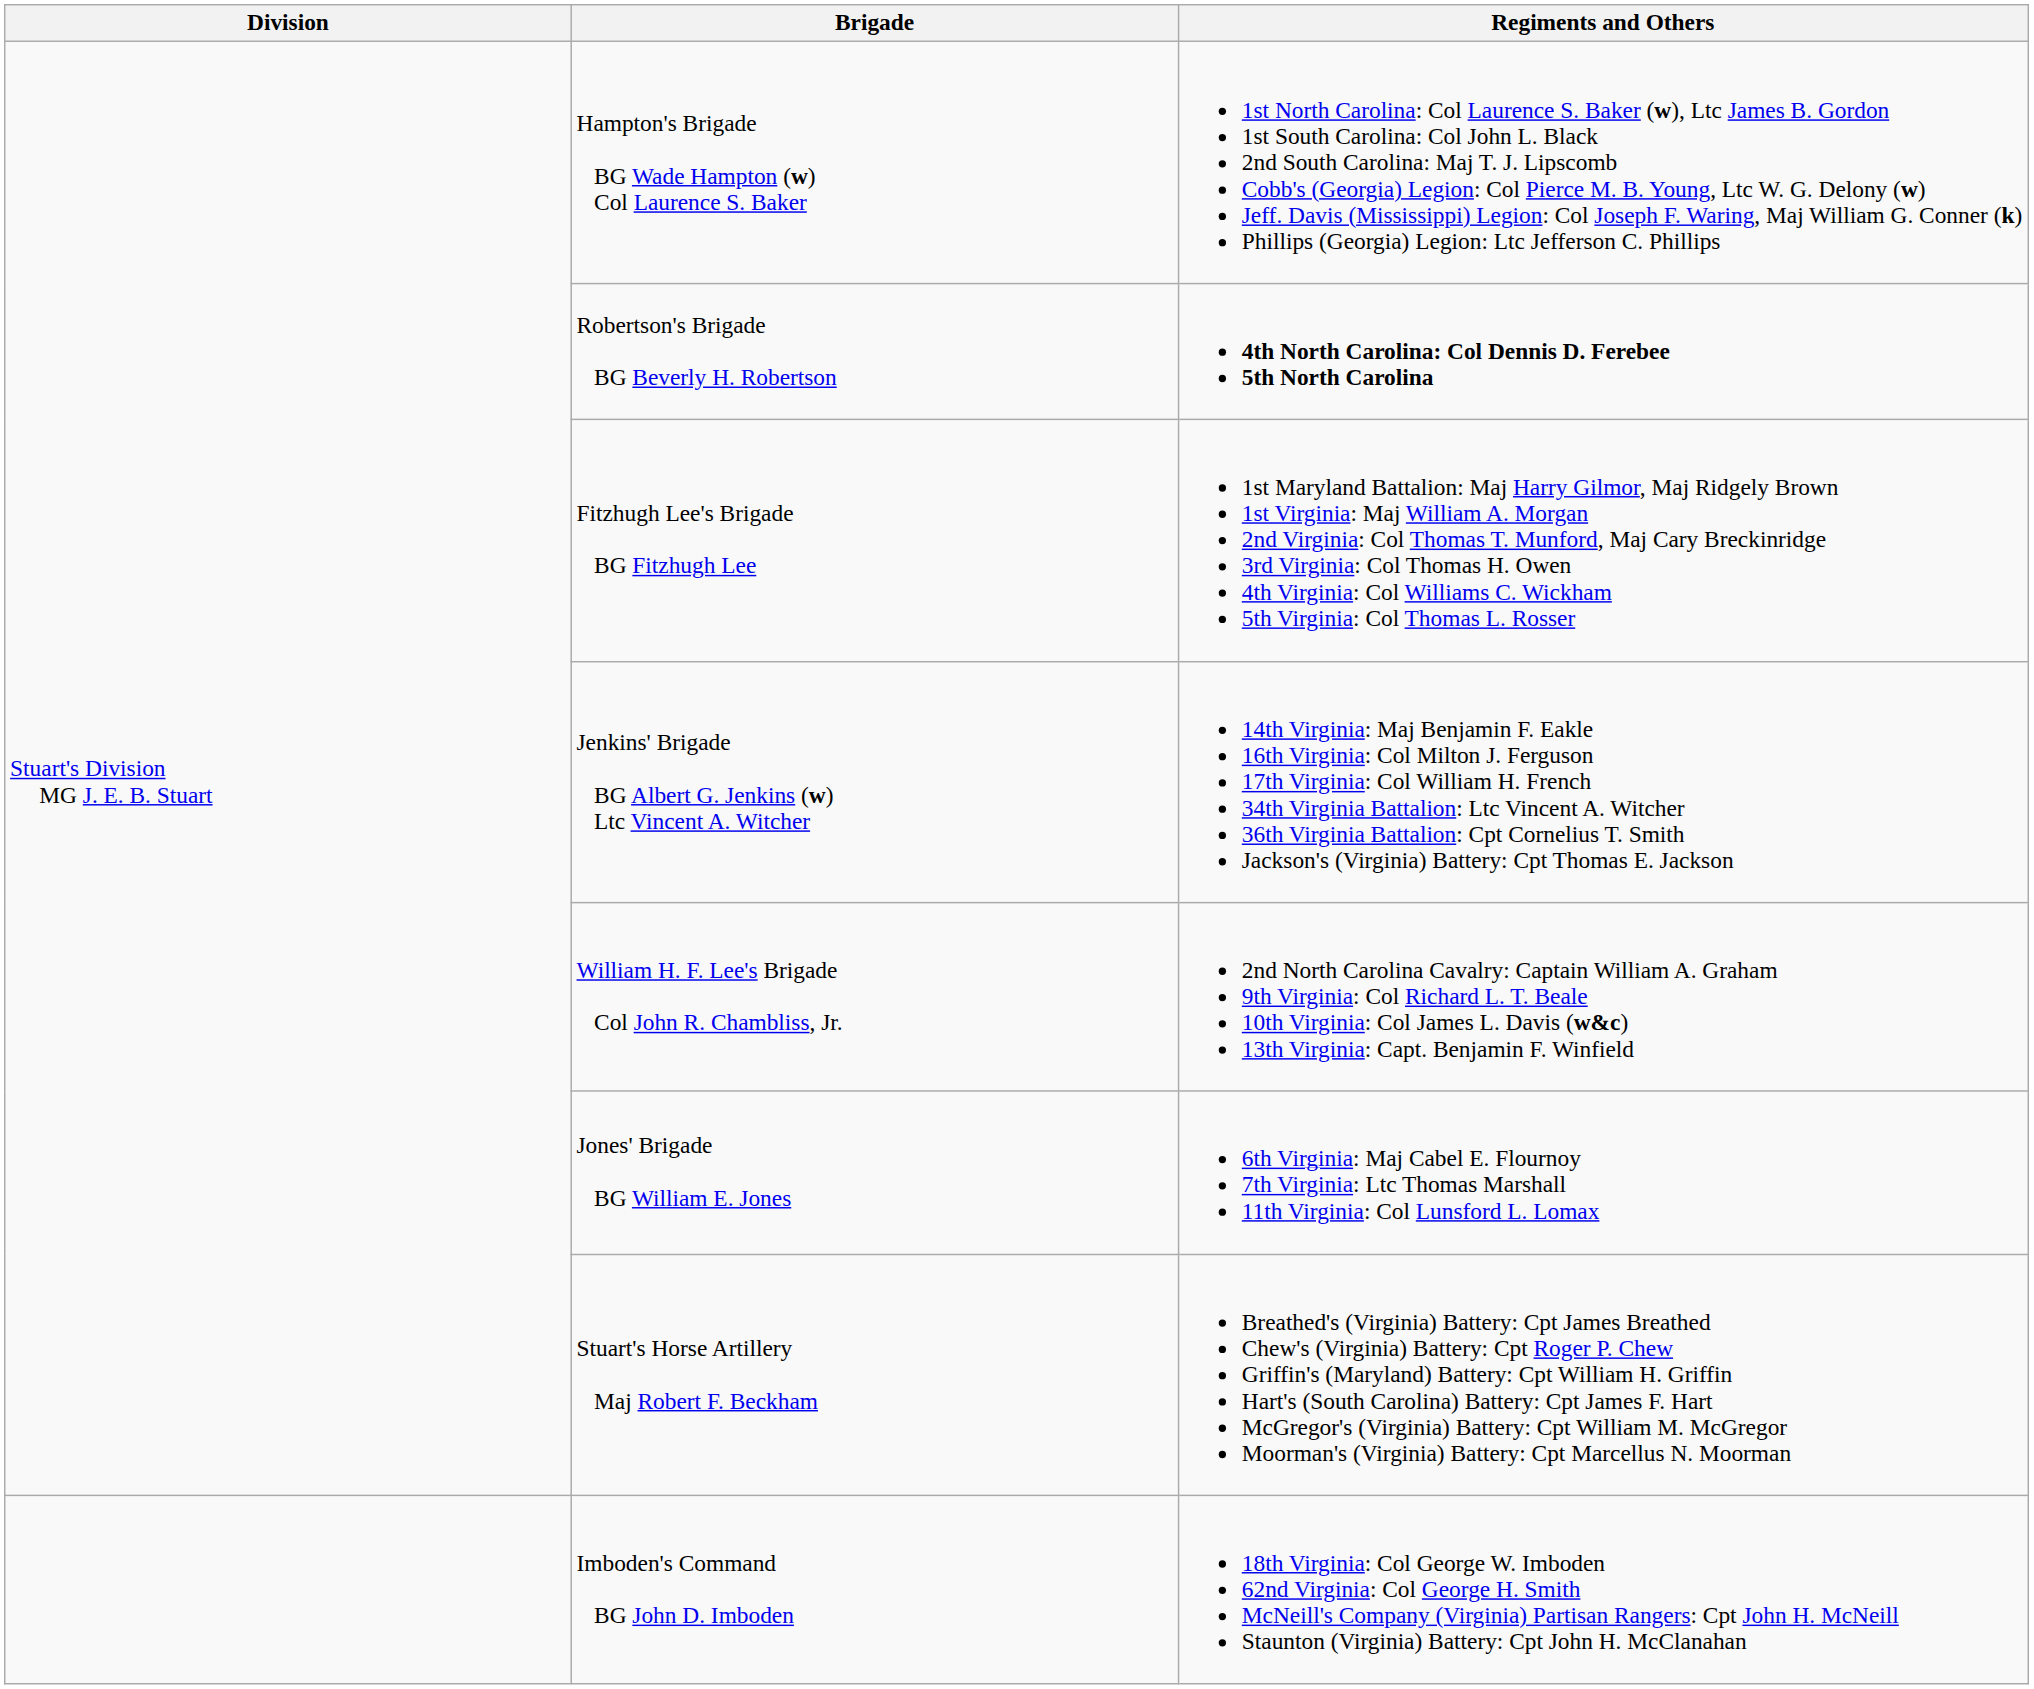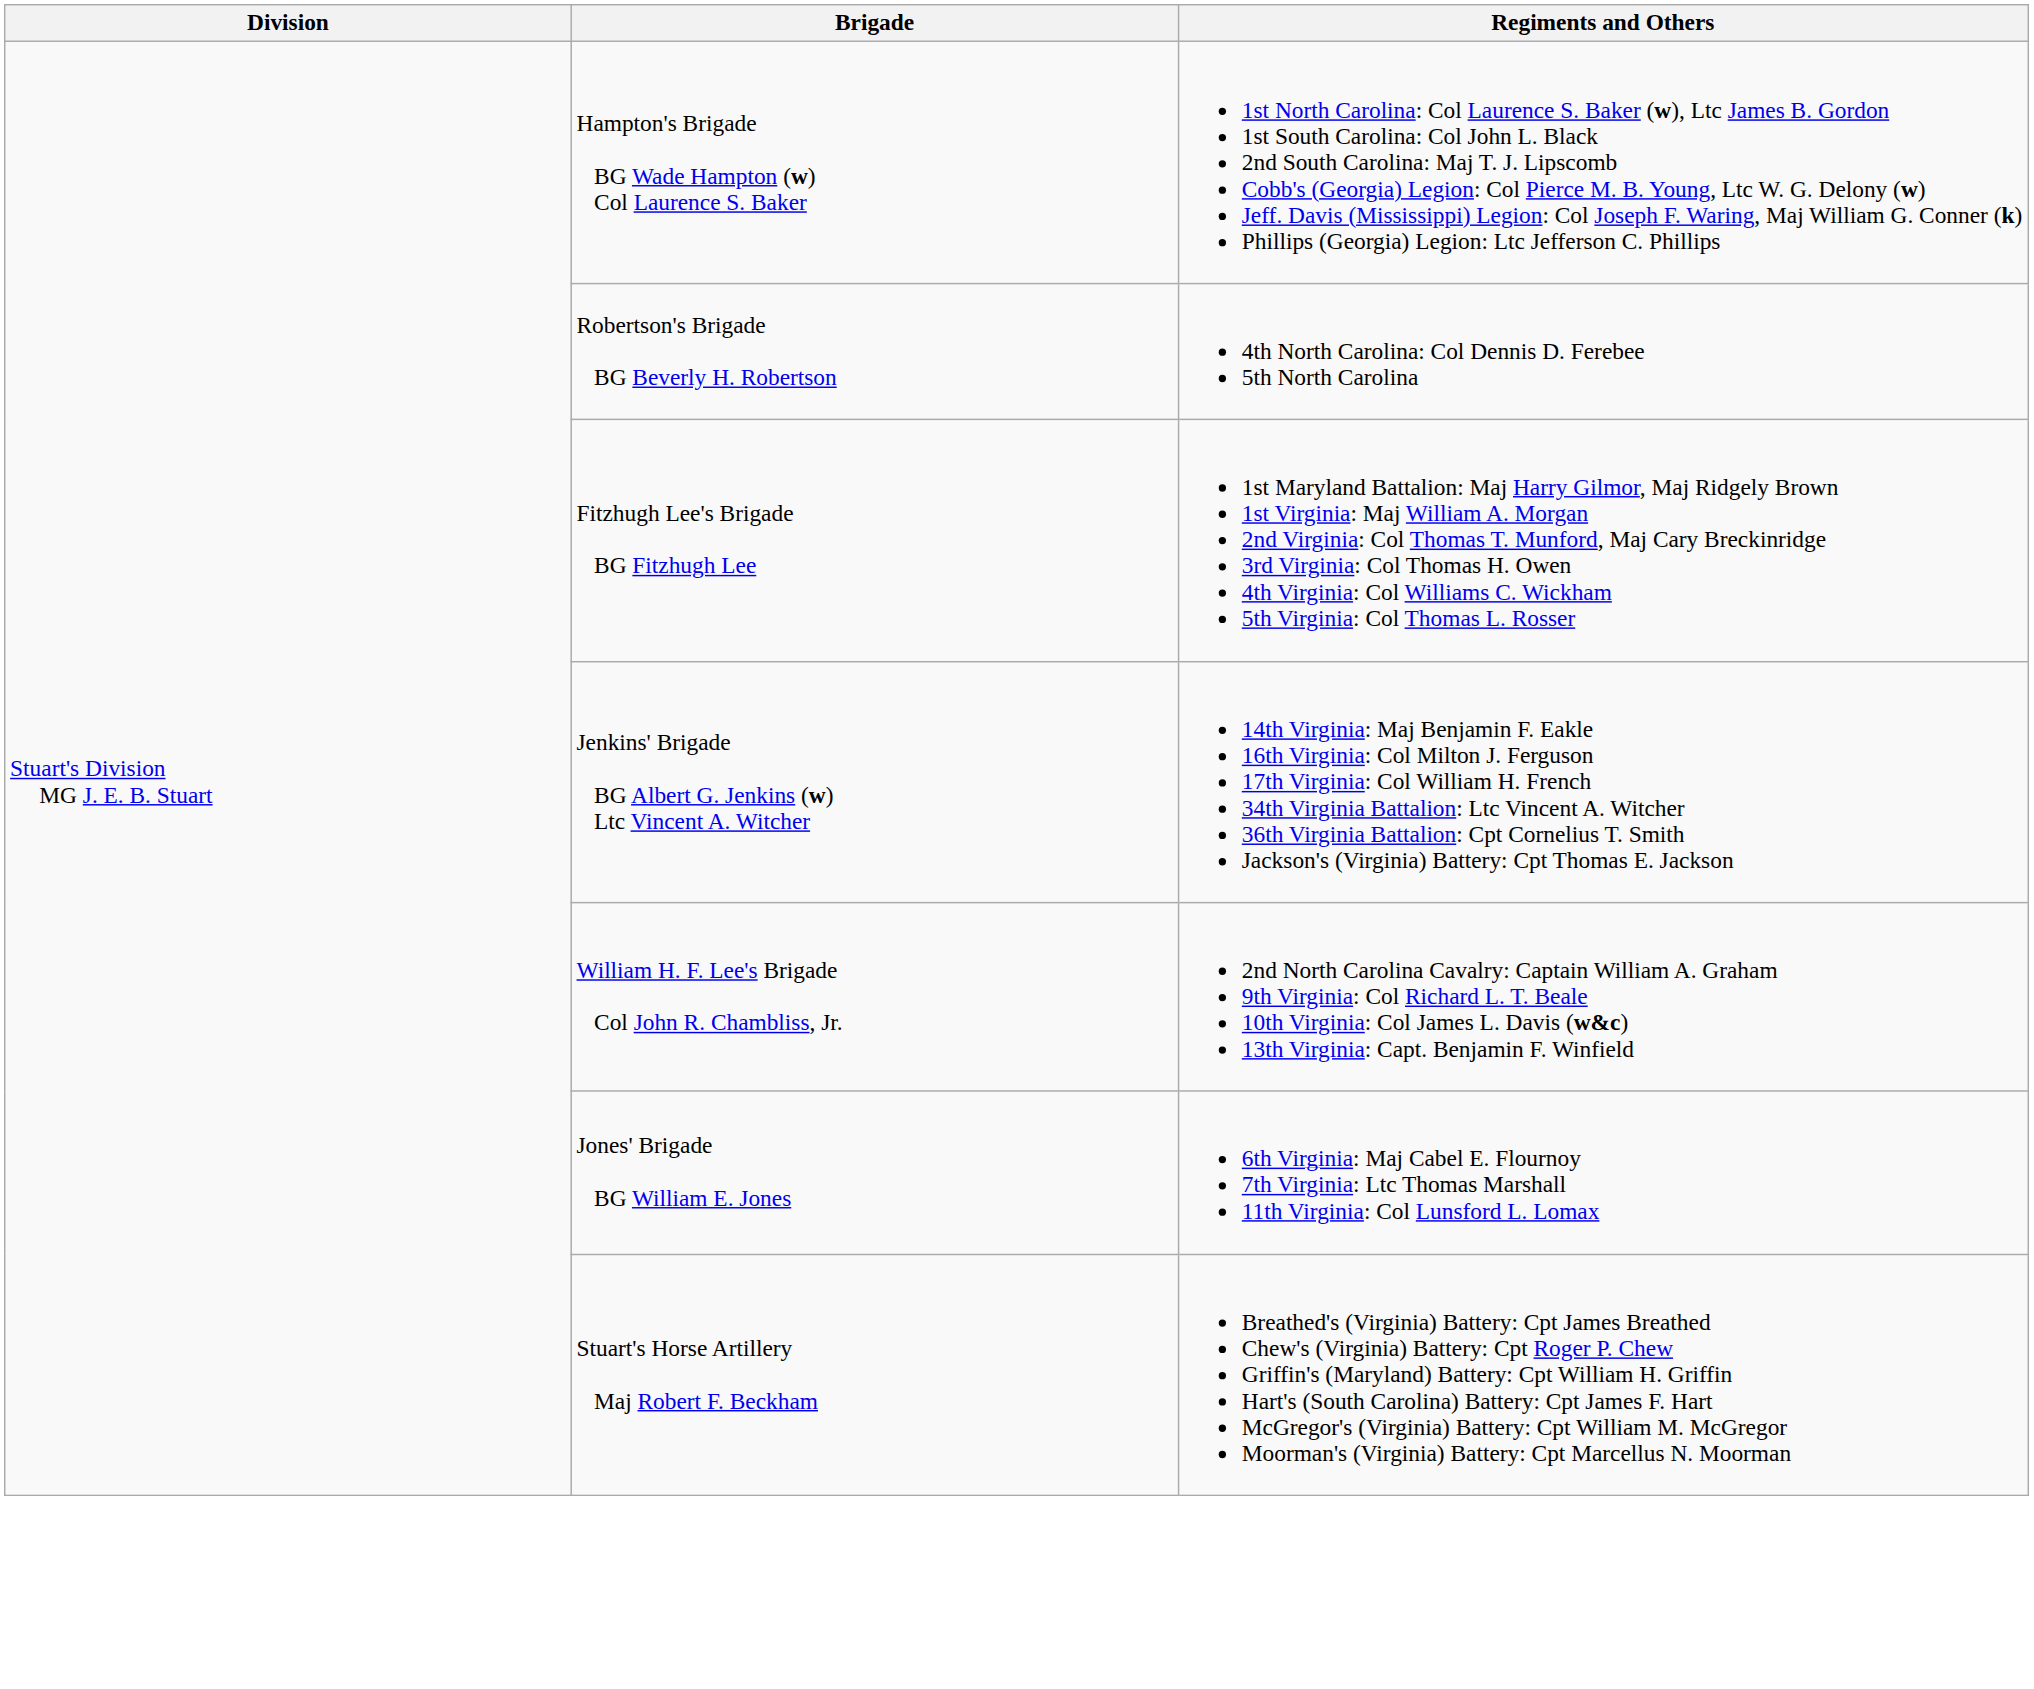(1603, 365) bold -> (1603, 365) normal
- row: (685, 1589)
